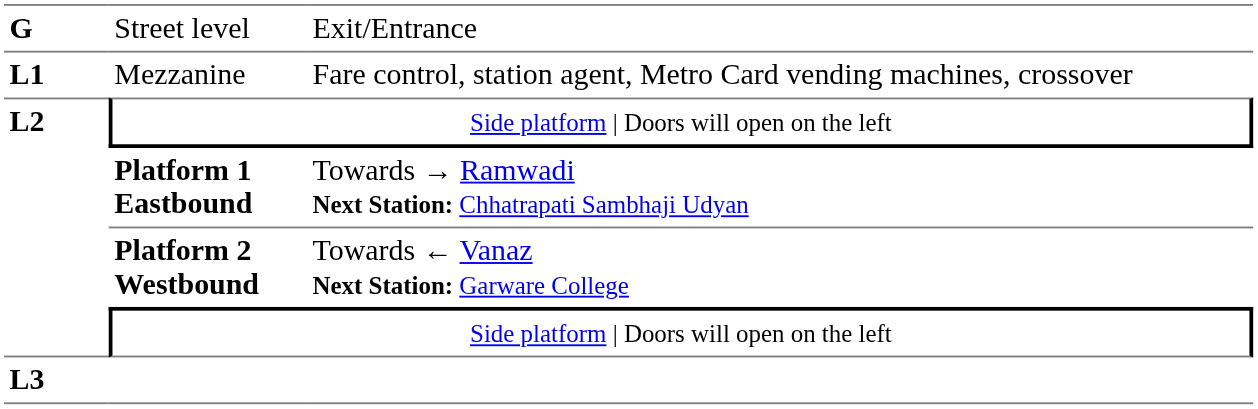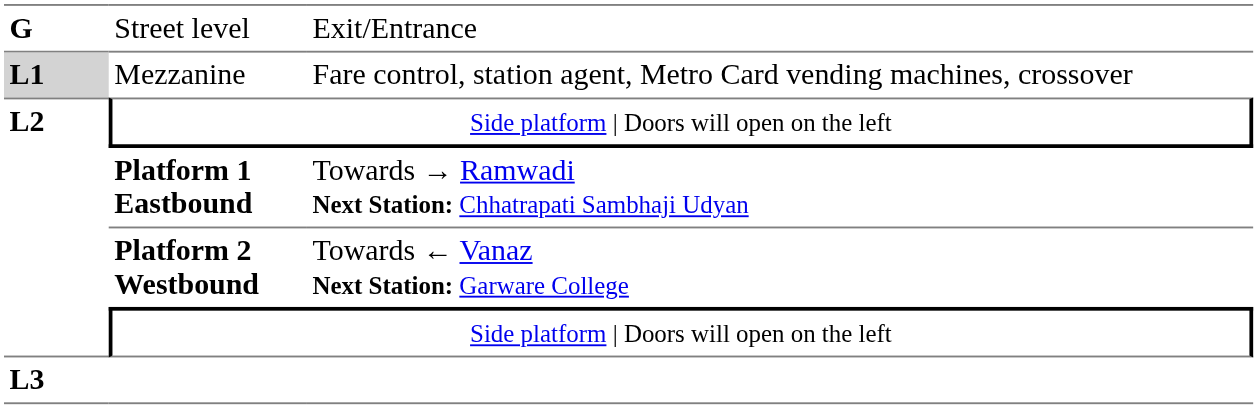(27, 74) no background -> (27, 74) lightgrey background
